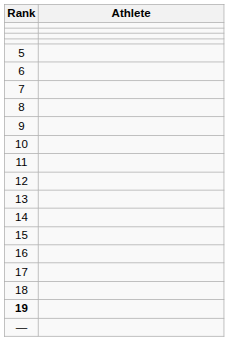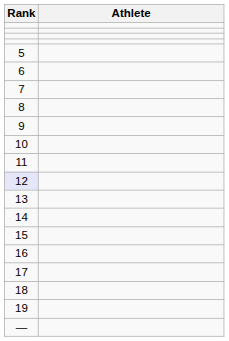(21, 181) no background -> (21, 181) lavender background
(21, 308) bold -> (21, 308) normal
